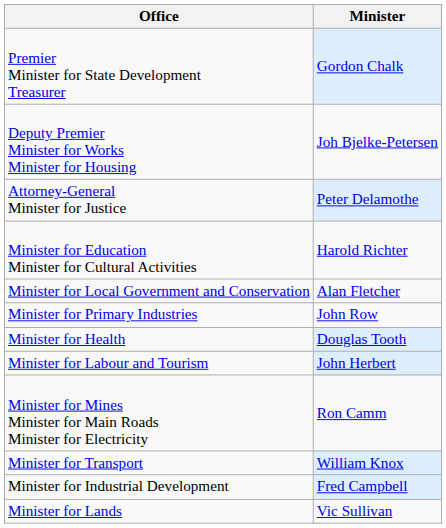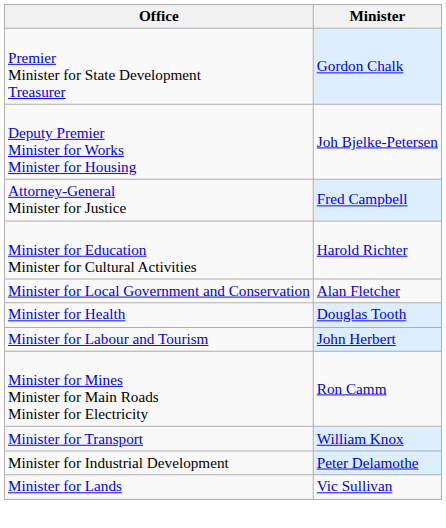(368, 200) Peter Delamothe -> (362, 200) Fred Campbell
- row: (103, 315)
(362, 486) Fred Campbell -> (368, 462) Peter Delamothe
